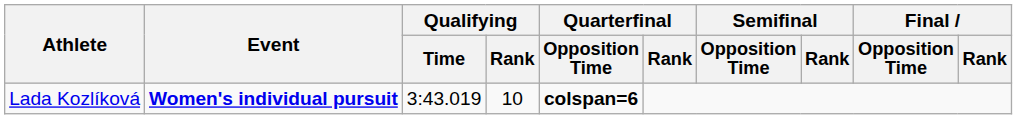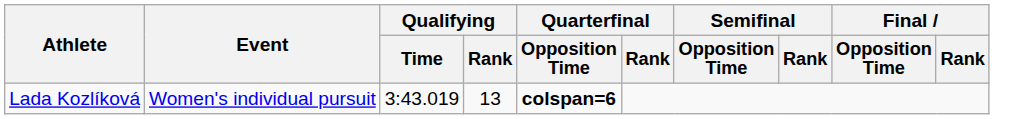(273, 99) bold -> (262, 99) normal
(512, 99) 10 -> (490, 99) 13
